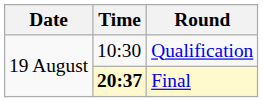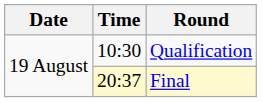(120, 81) bold -> (119, 81) normal
